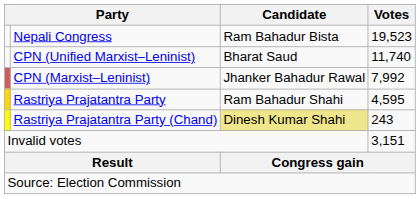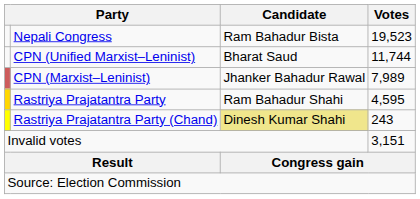(391, 57) 11,740 -> (391, 57) 11,744
(388, 78) 7,992 -> (388, 78) 7,989
